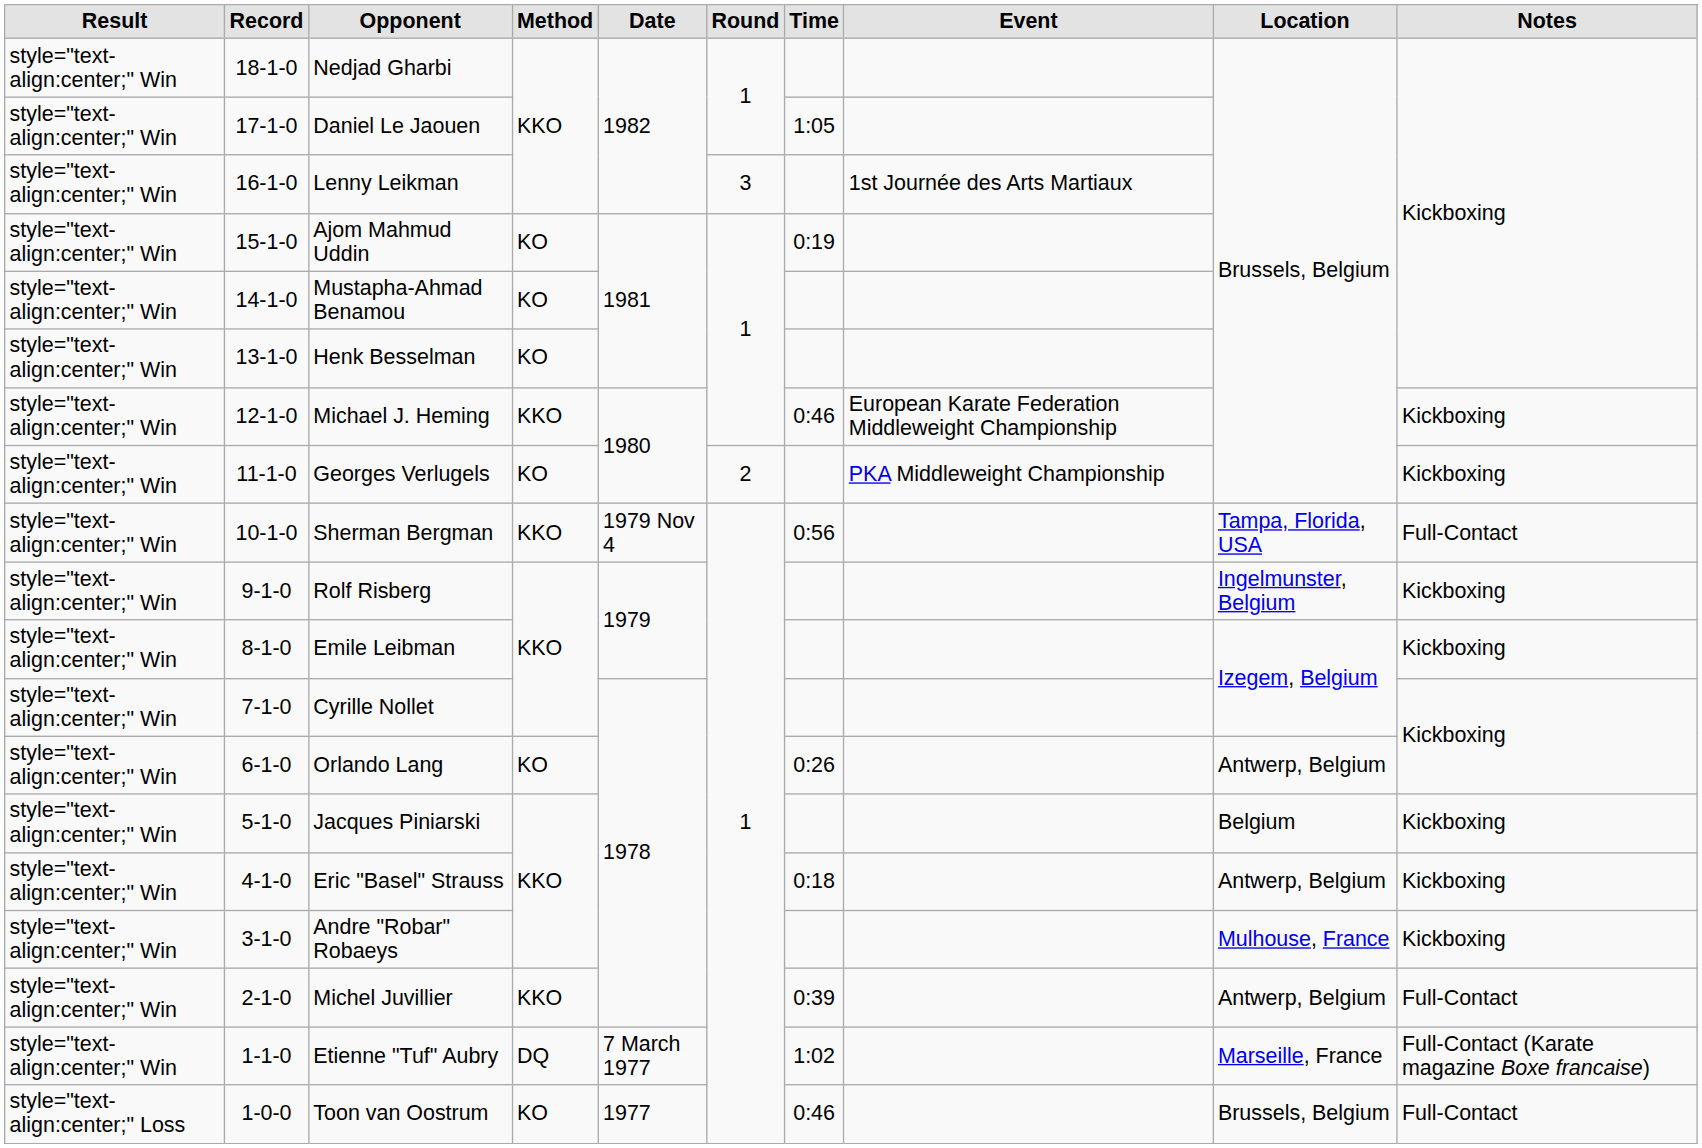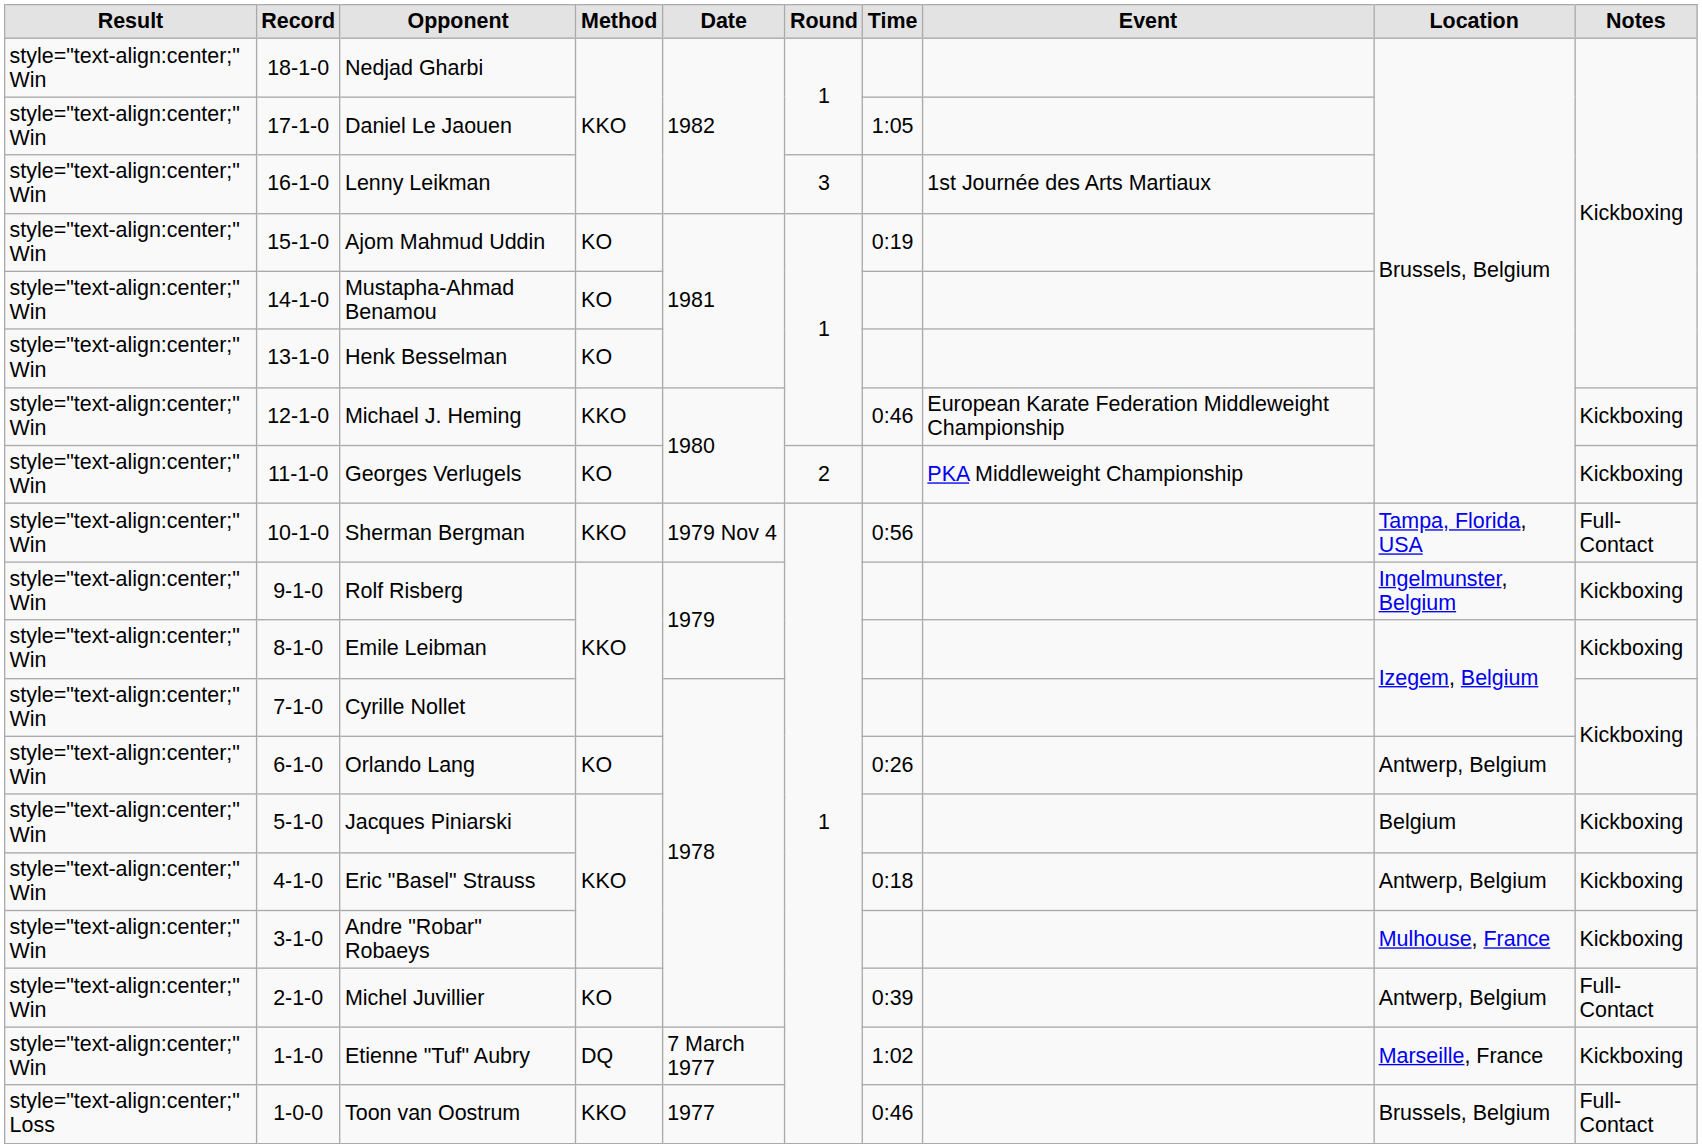(540, 997) KKO -> (597, 997) KO
(1526, 1055) Full-Contact (Karate magazine Boxe francaise) -> (1631, 1055) Kickboxing
(532, 1113) KO -> (604, 1113) KKO
